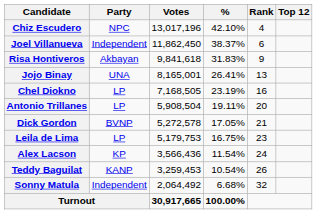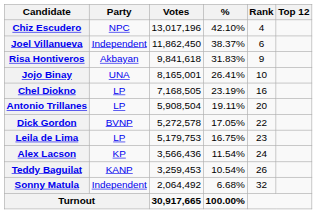(261, 75) 13 -> (261, 75) 10
(261, 122) 21 -> (261, 122) 22
